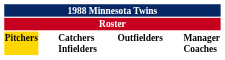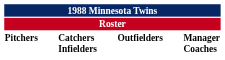(21, 37) gold background -> (21, 37) no background
